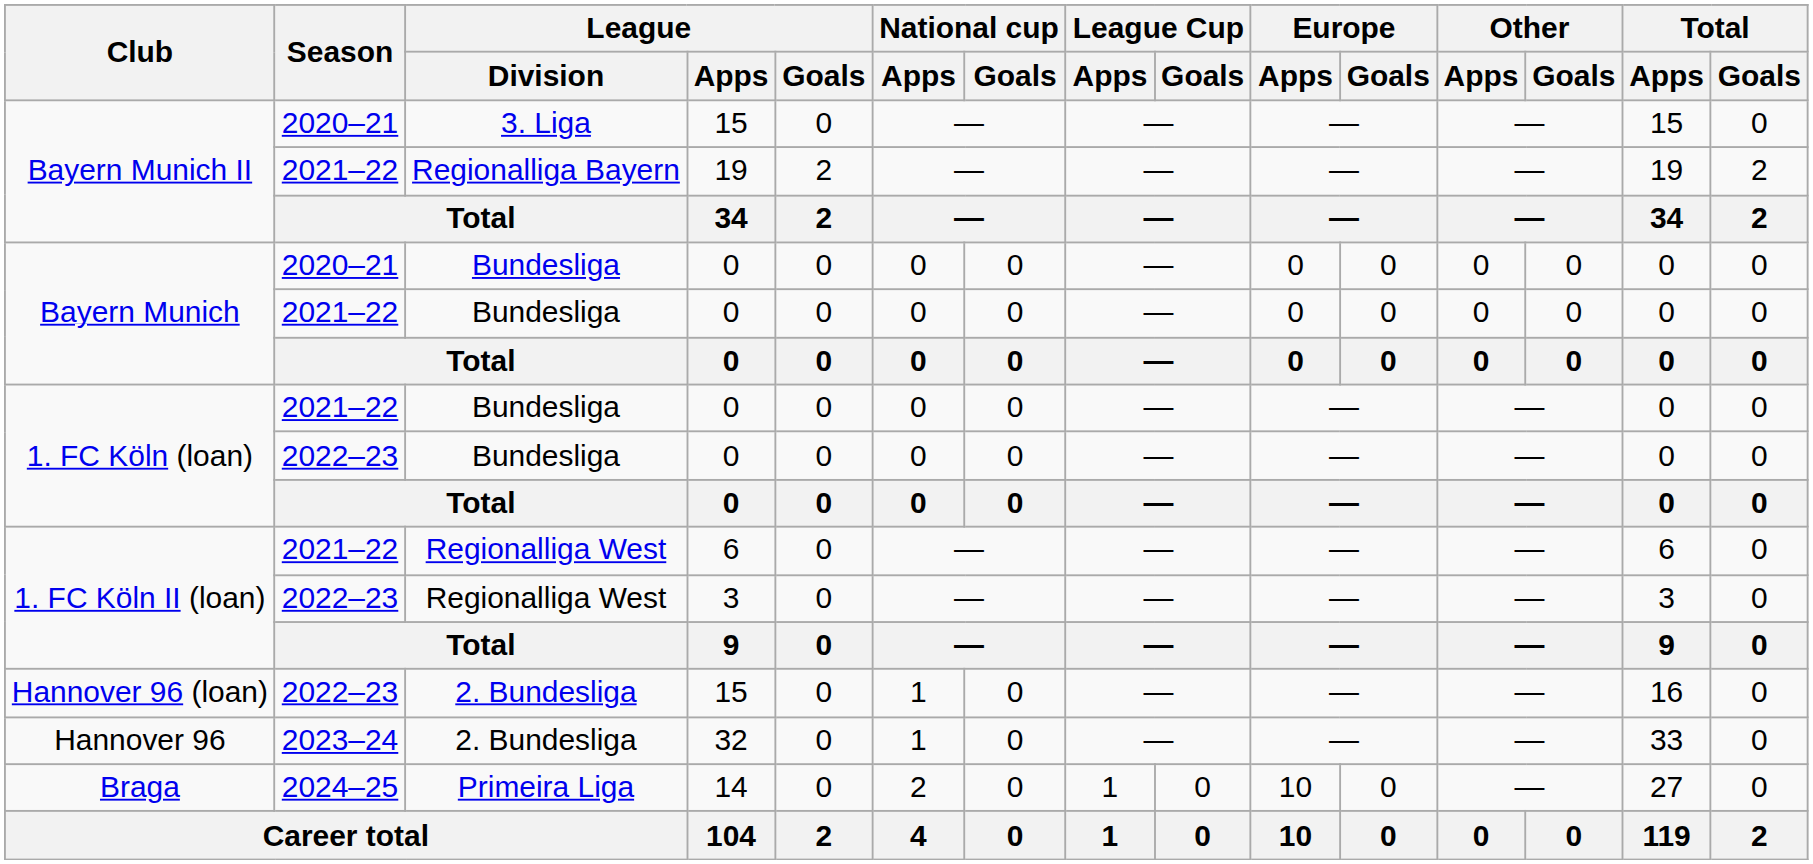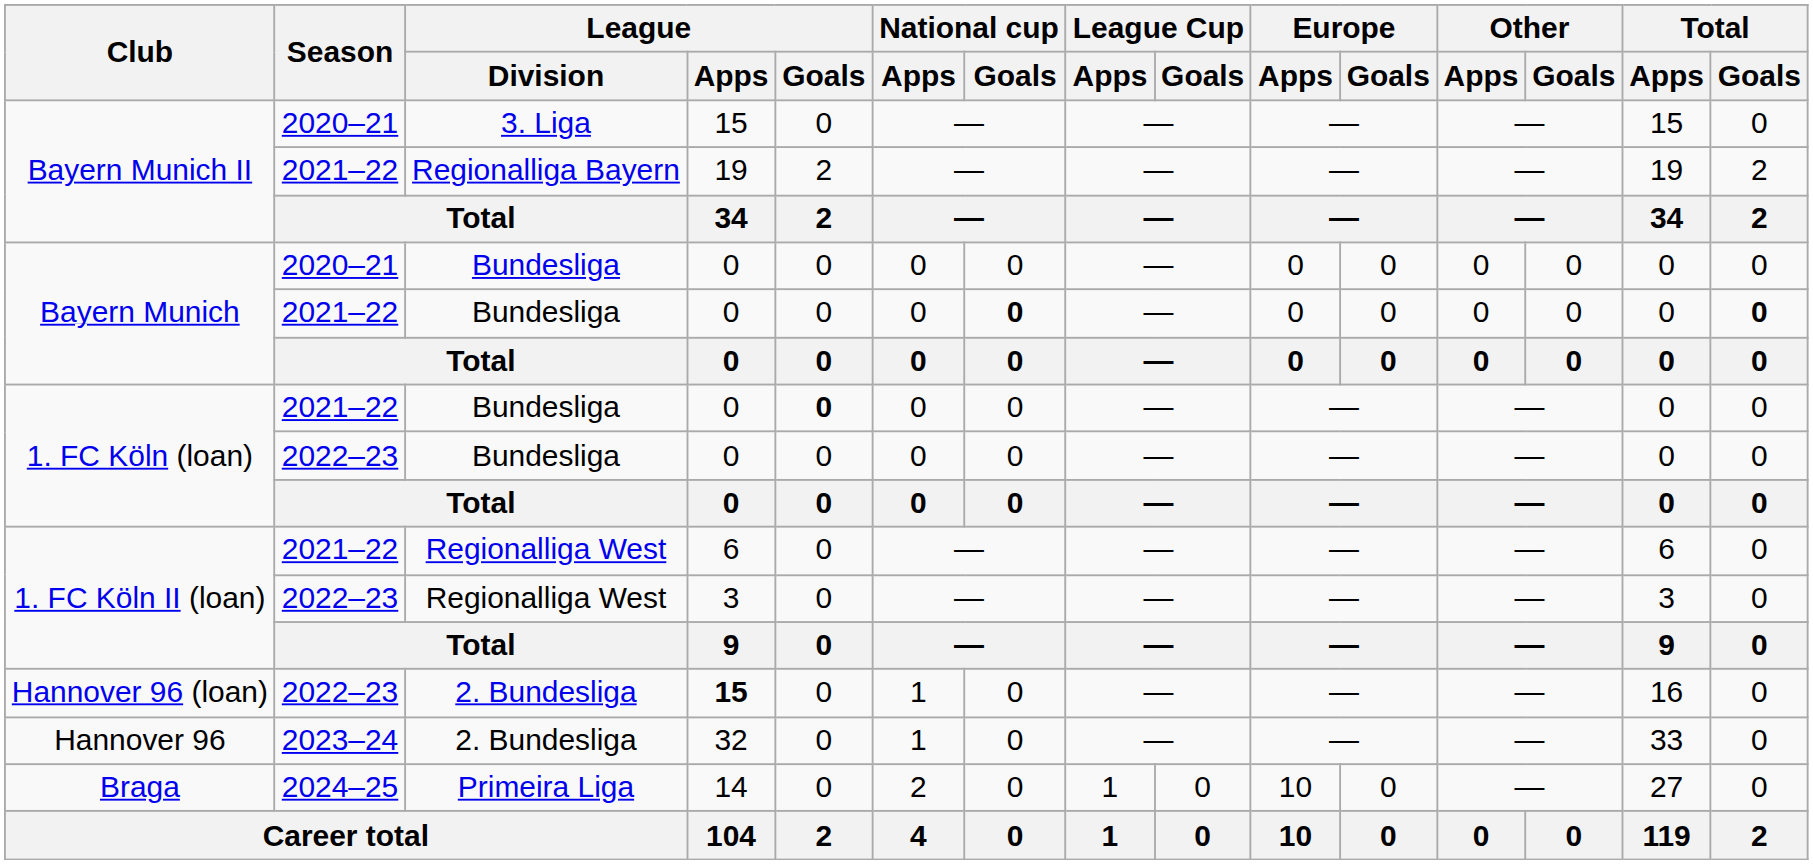(1015, 312) normal -> (1015, 312) bold
(1759, 312) normal -> (1759, 312) bold
(824, 407) normal -> (824, 407) bold
(731, 692) normal -> (731, 692) bold
